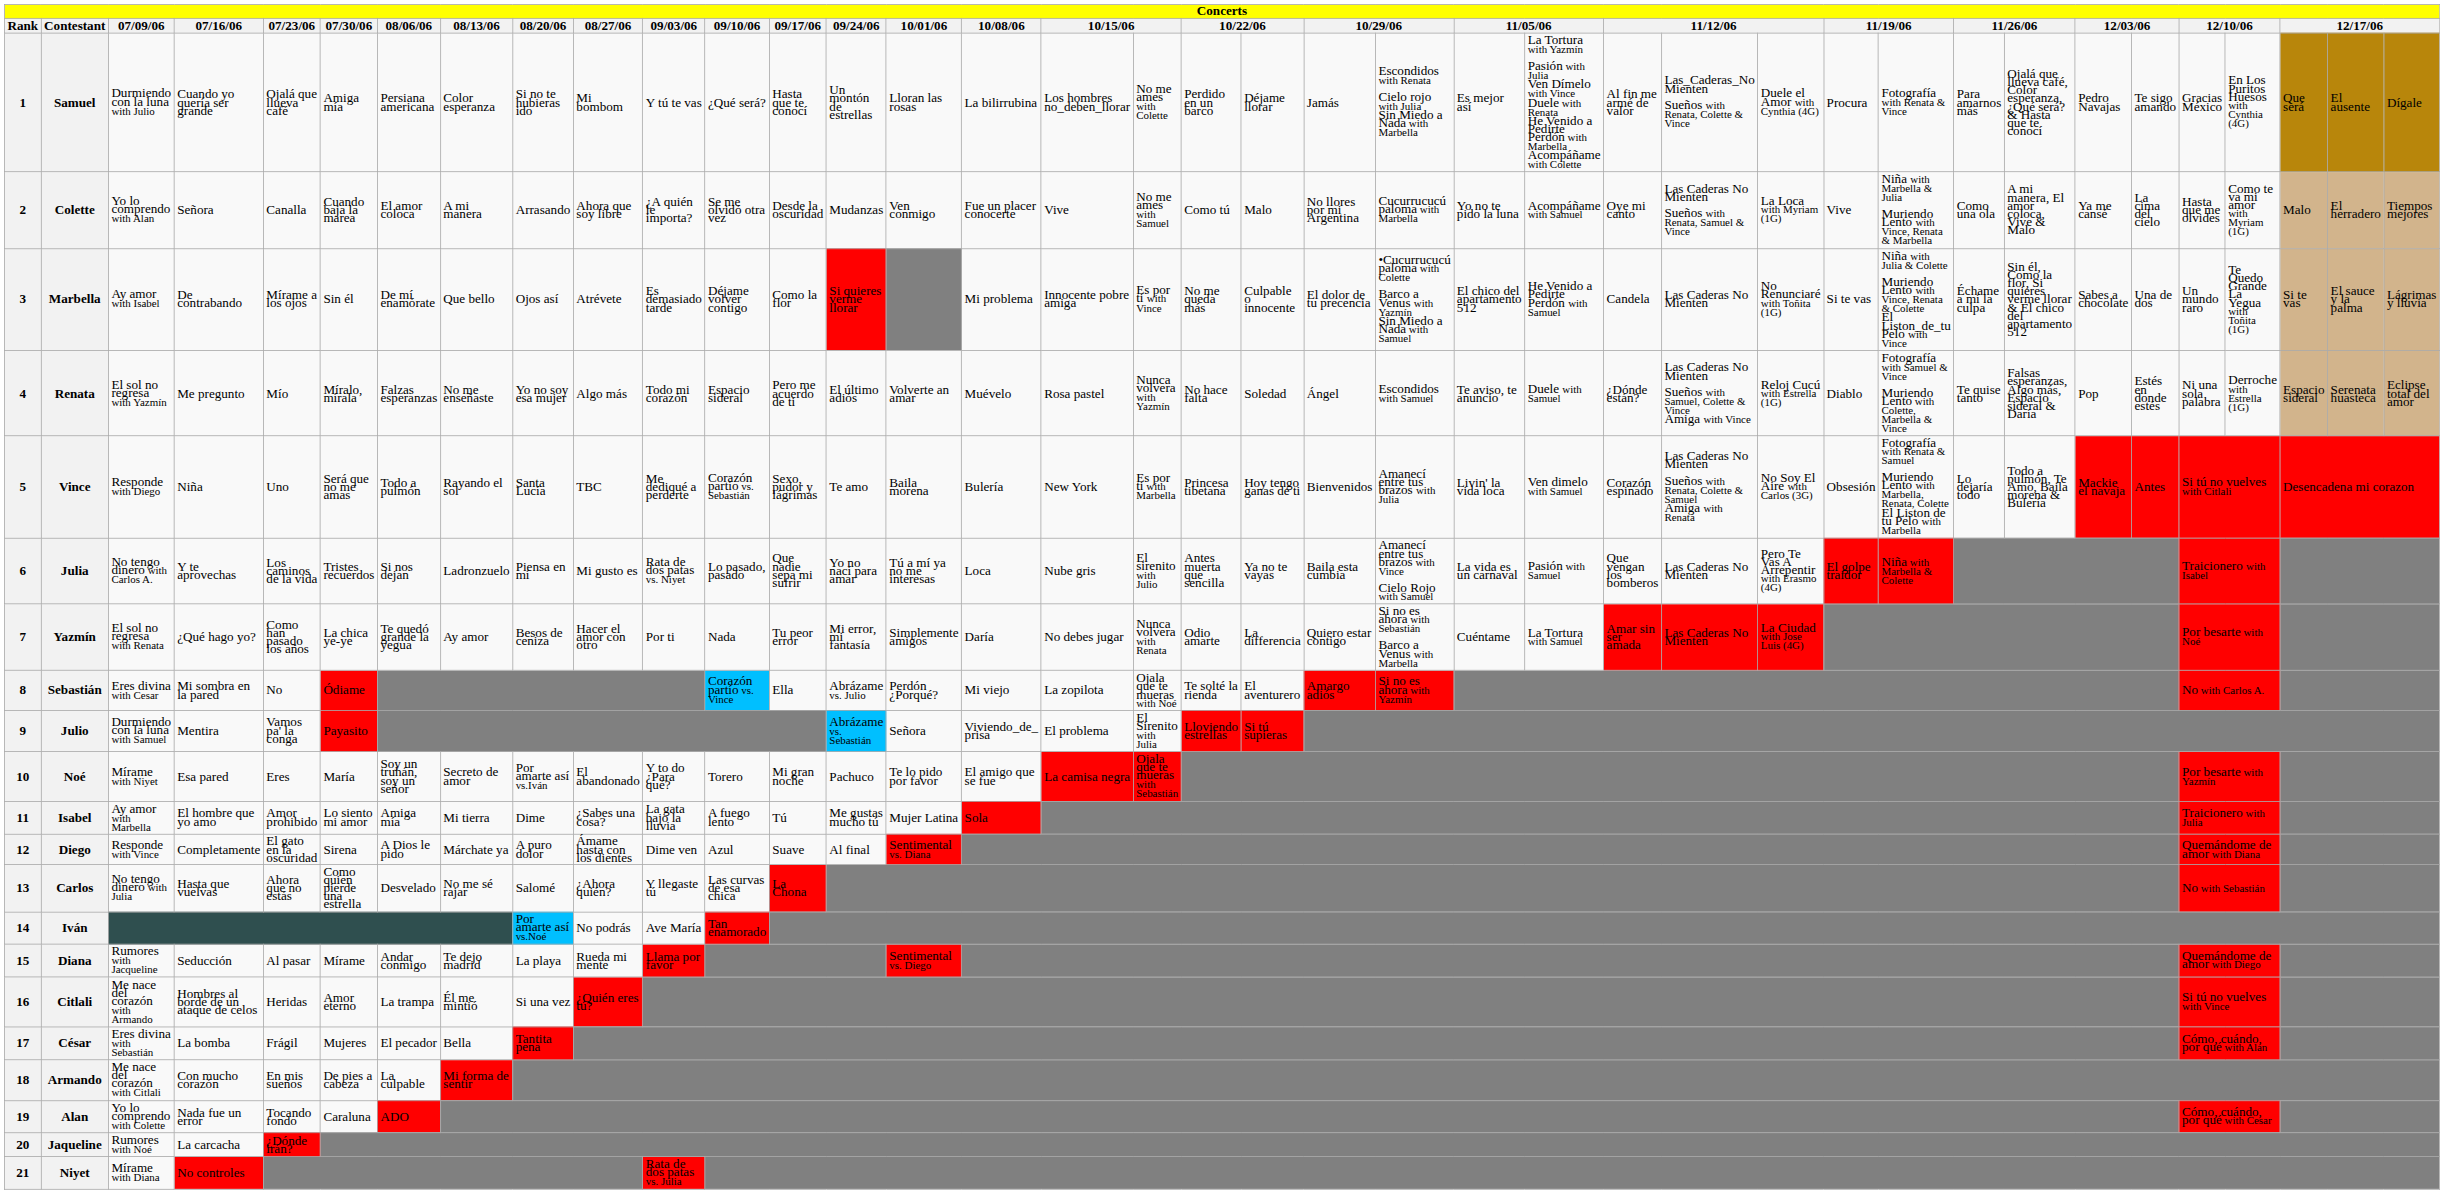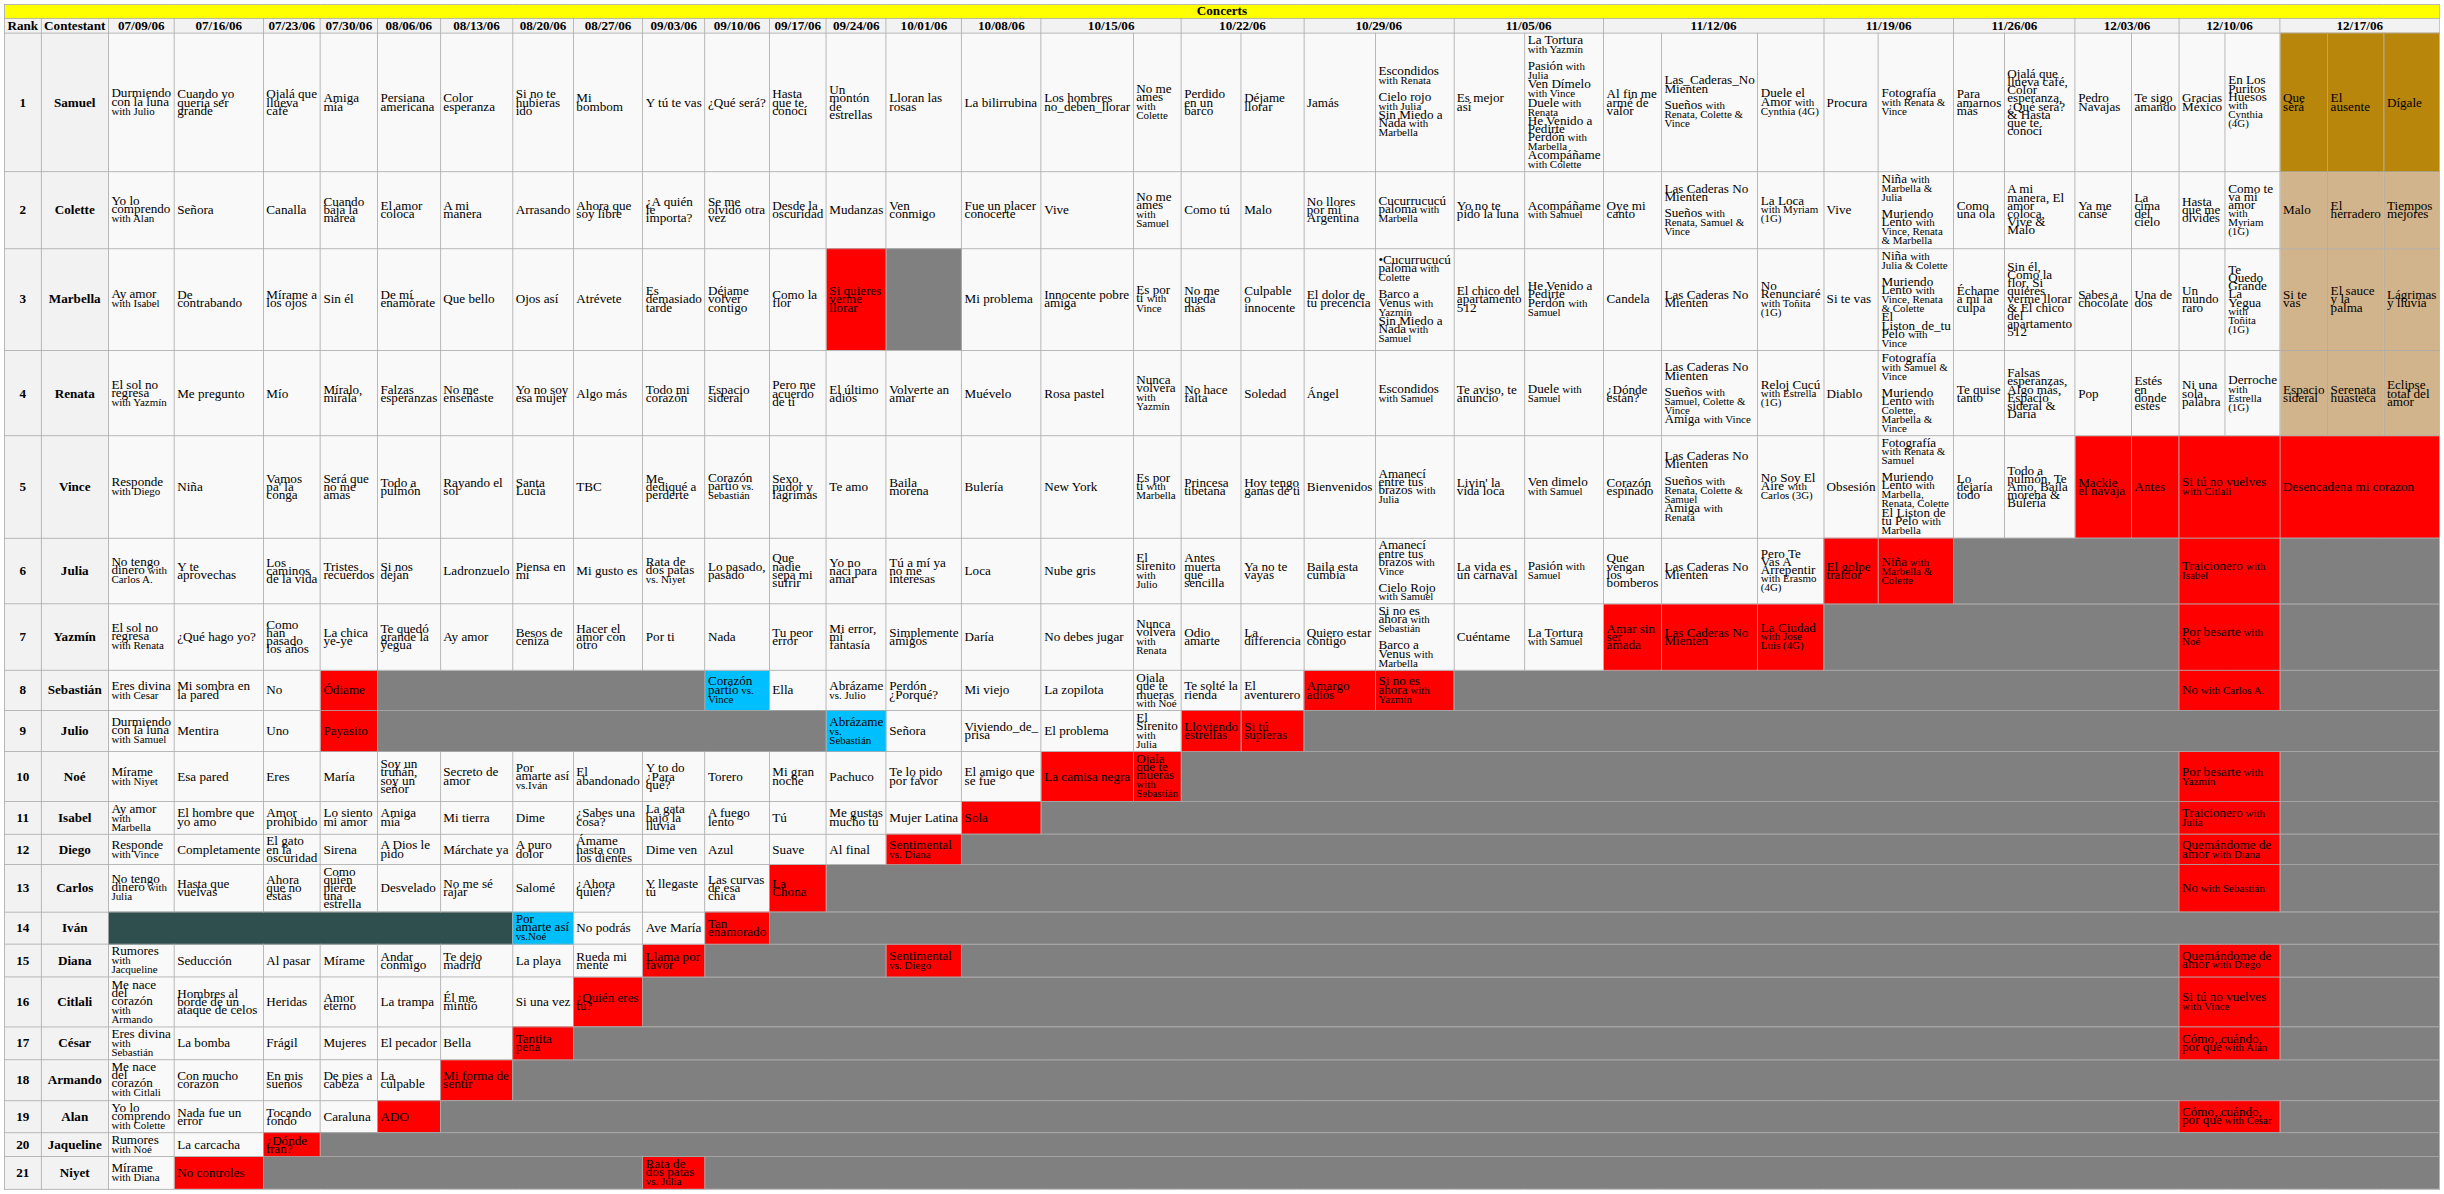(278, 487) Uno -> (284, 487) Vamos pa' la conga
(284, 730) Vamos pa' la conga -> (278, 730) Uno
